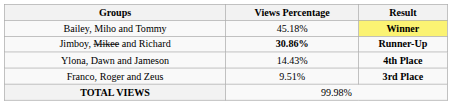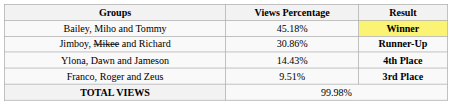(292, 45) bold -> (292, 45) normal
